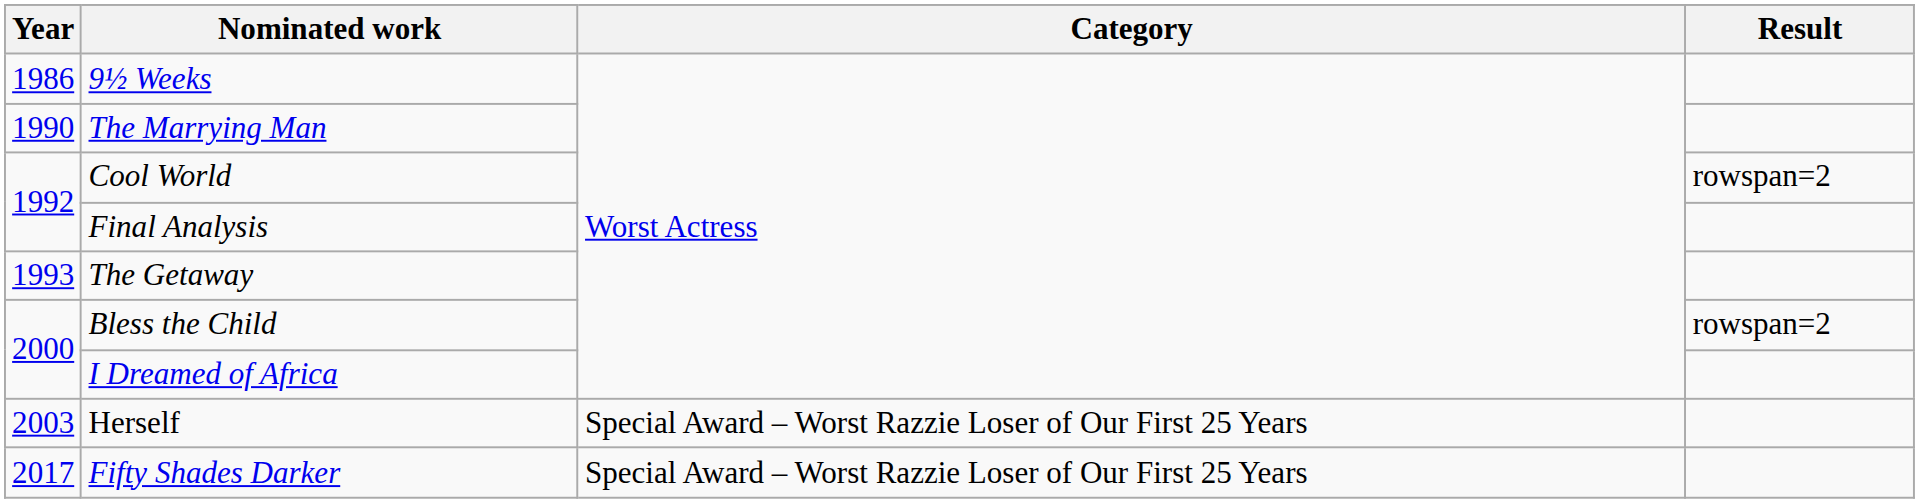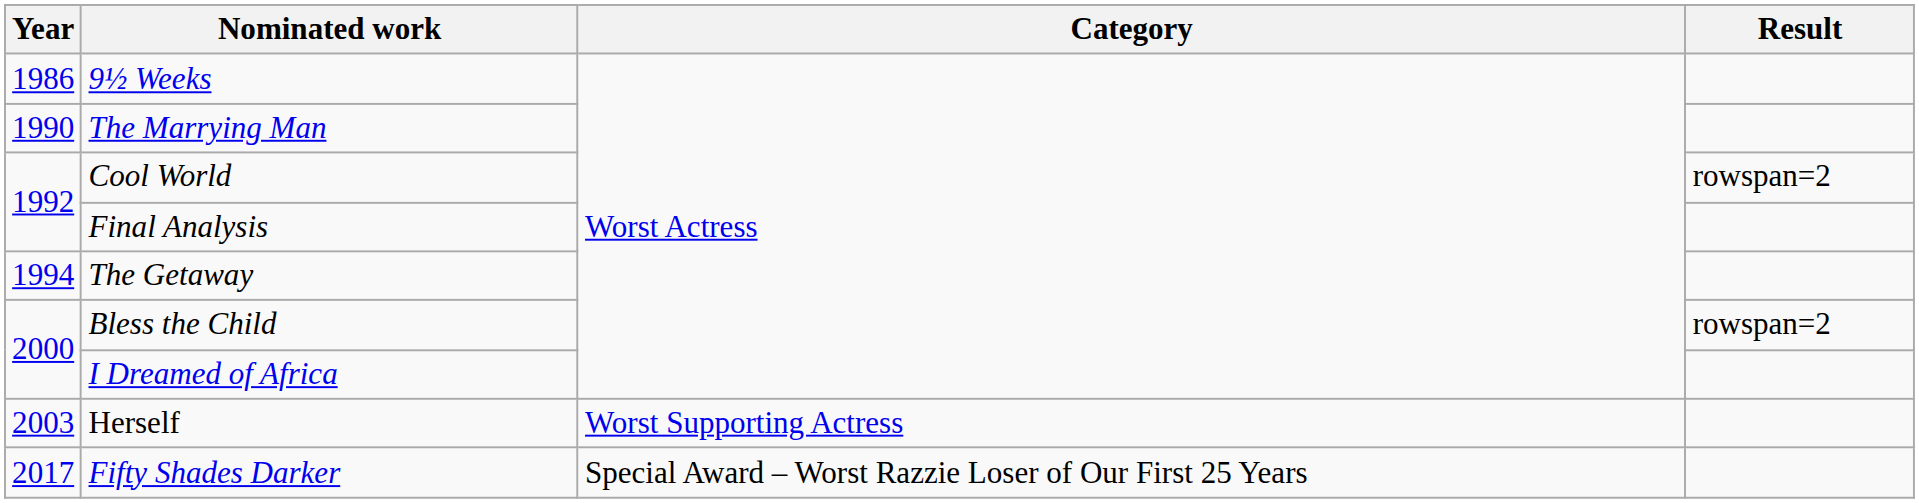(43, 275) 1993 -> (43, 275) 1994
(946, 422) Special Award – Worst Razzie Loser of Our First 25 Years -> (744, 422) Worst Supporting Actress
